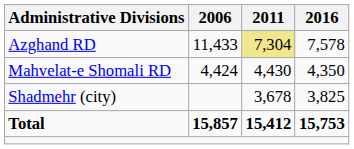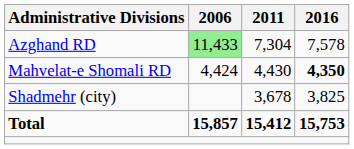(215, 44) no background -> (215, 44) lightgreen background
(273, 44) khaki background -> (273, 44) no background
(326, 70) normal -> (326, 70) bold
